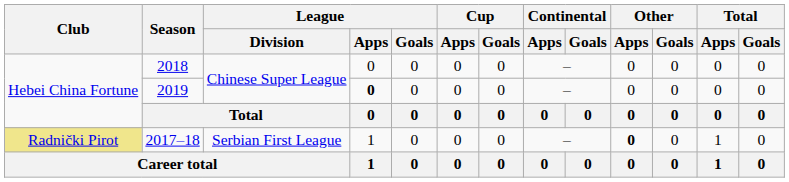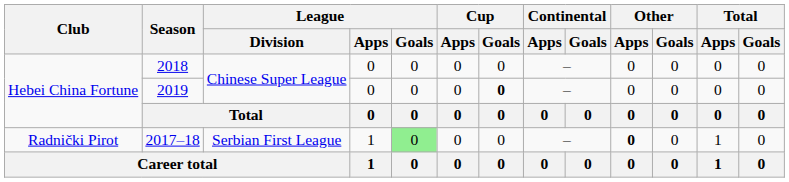(371, 90) bold -> (371, 90) normal
(501, 90) normal -> (501, 90) bold
(73, 139) khaki background -> (73, 139) no background
(414, 139) no background -> (414, 139) lightgreen background
